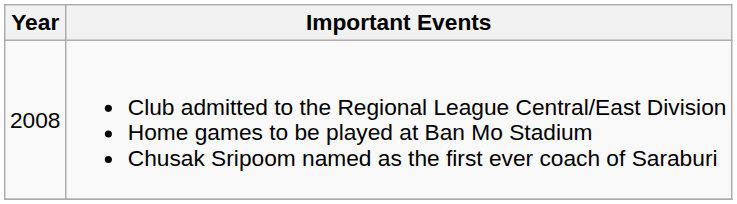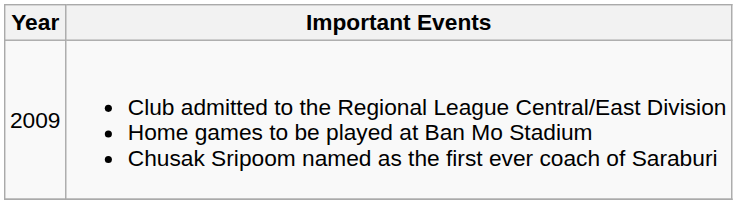(35, 119) 2008 -> (35, 119) 2009
